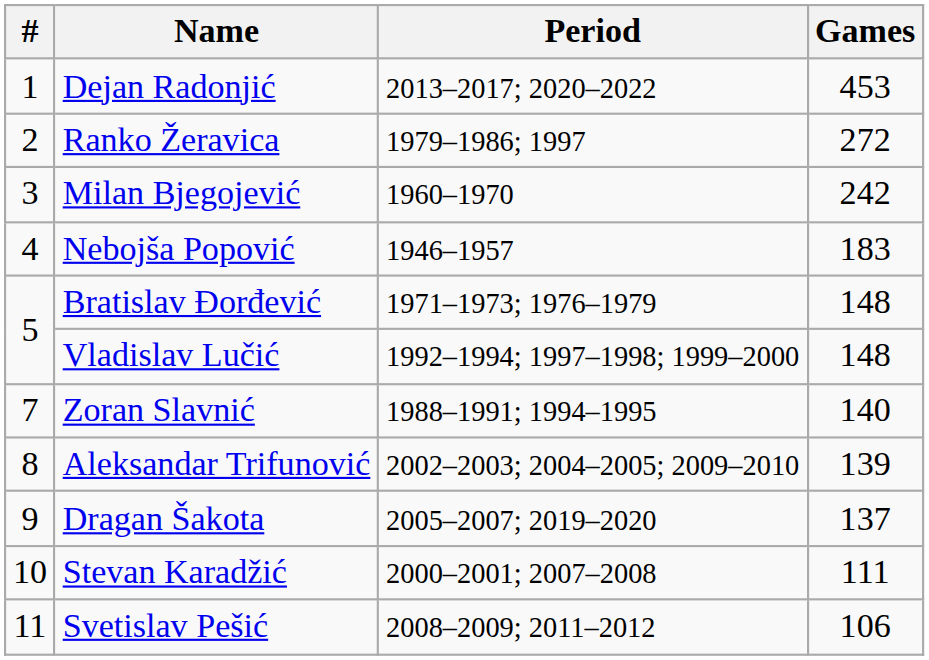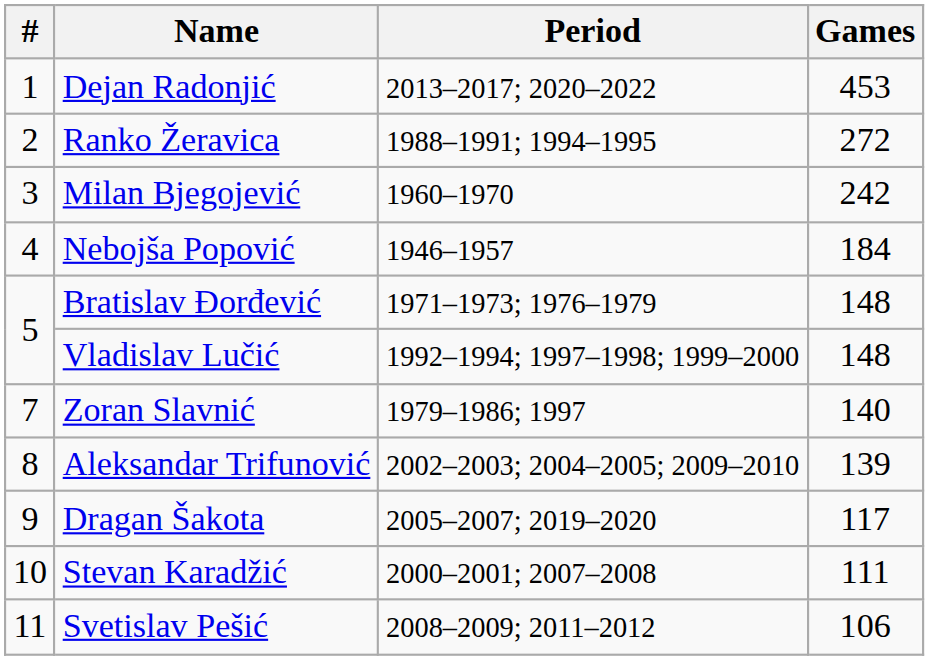(486, 141) 1979–1986; 1997 -> (521, 141) 1988–1991; 1994–1995
(865, 247) 183 -> (865, 247) 184
(521, 411) 1988–1991; 1994–1995 -> (486, 411) 1979–1986; 1997
(865, 517) 137 -> (865, 517) 117
